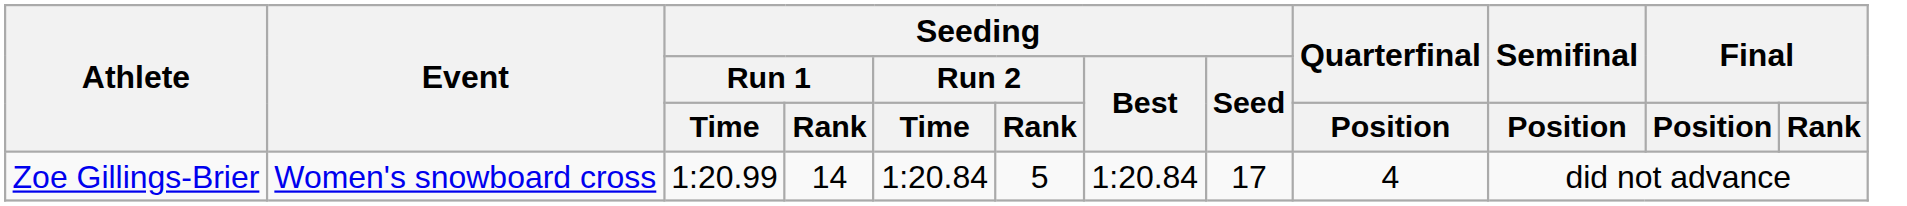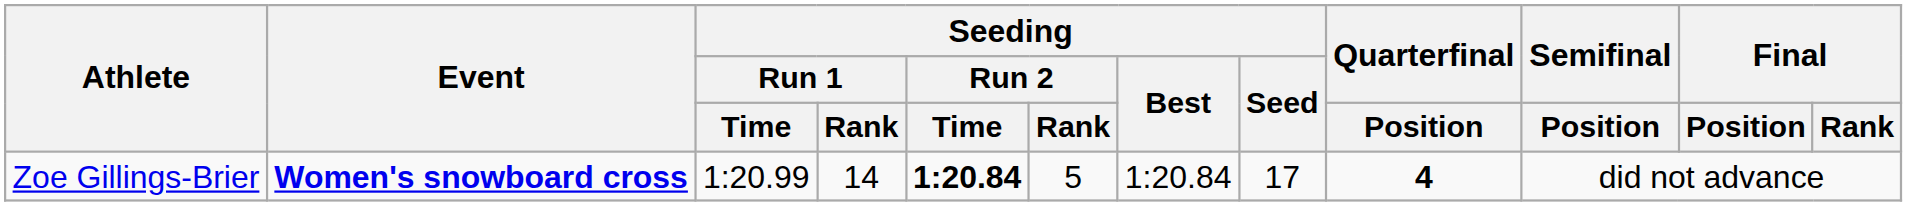(465, 177) normal -> (481, 177) bold
(935, 177) normal -> (967, 177) bold
(1390, 177) normal -> (1424, 177) bold
